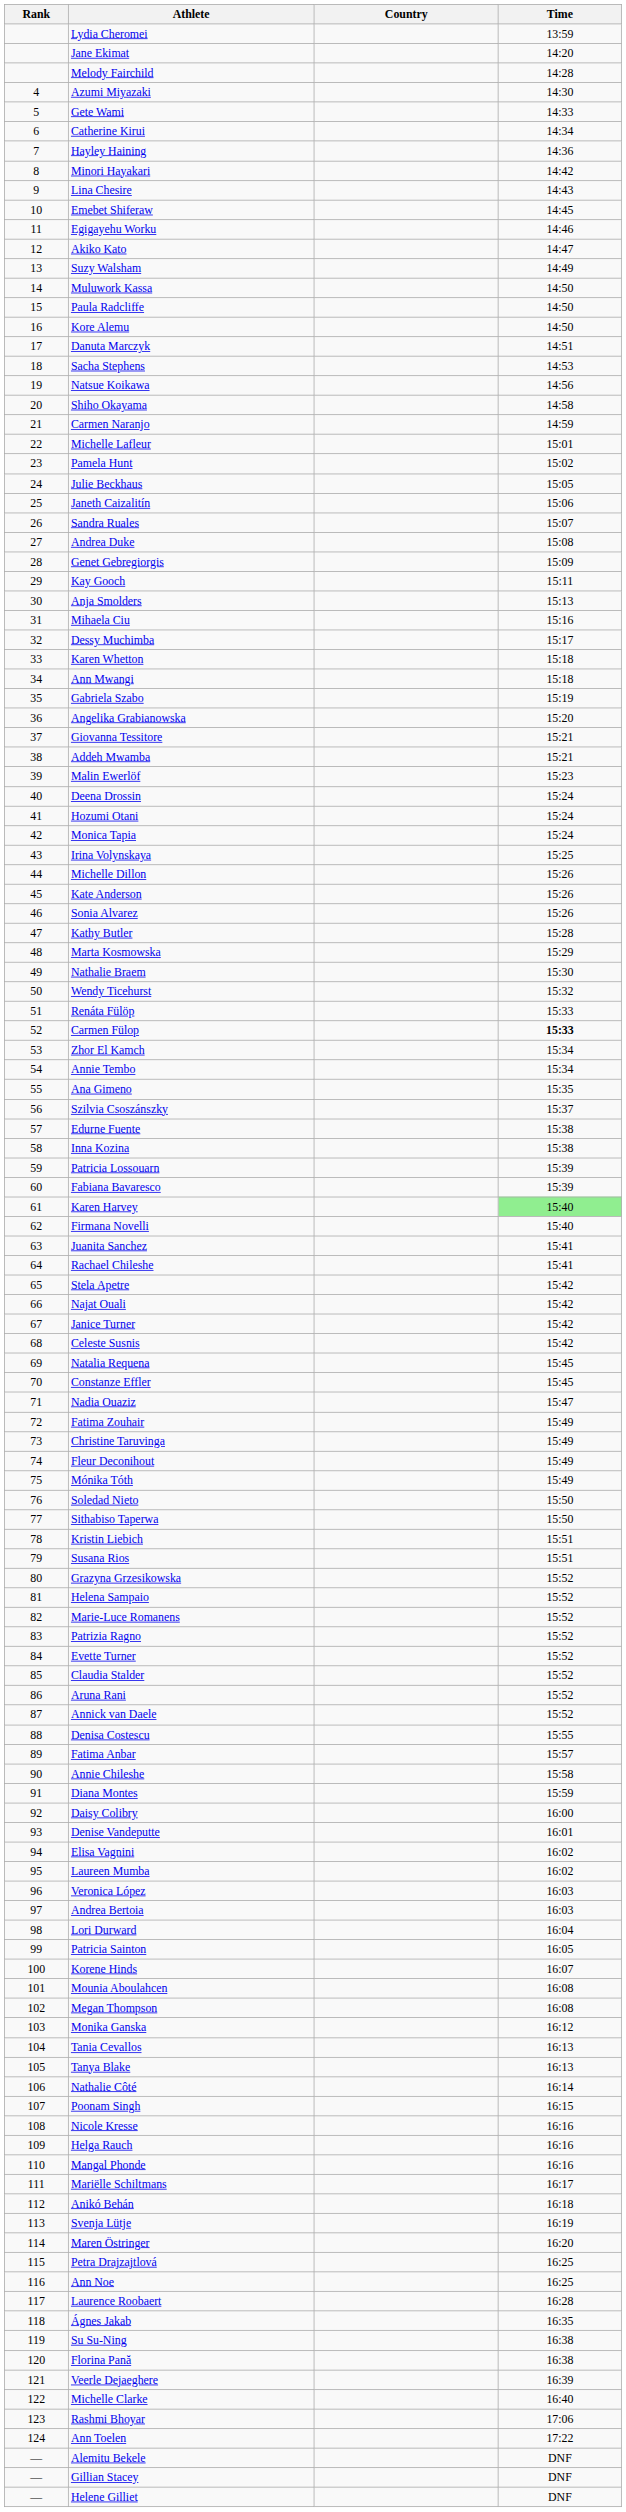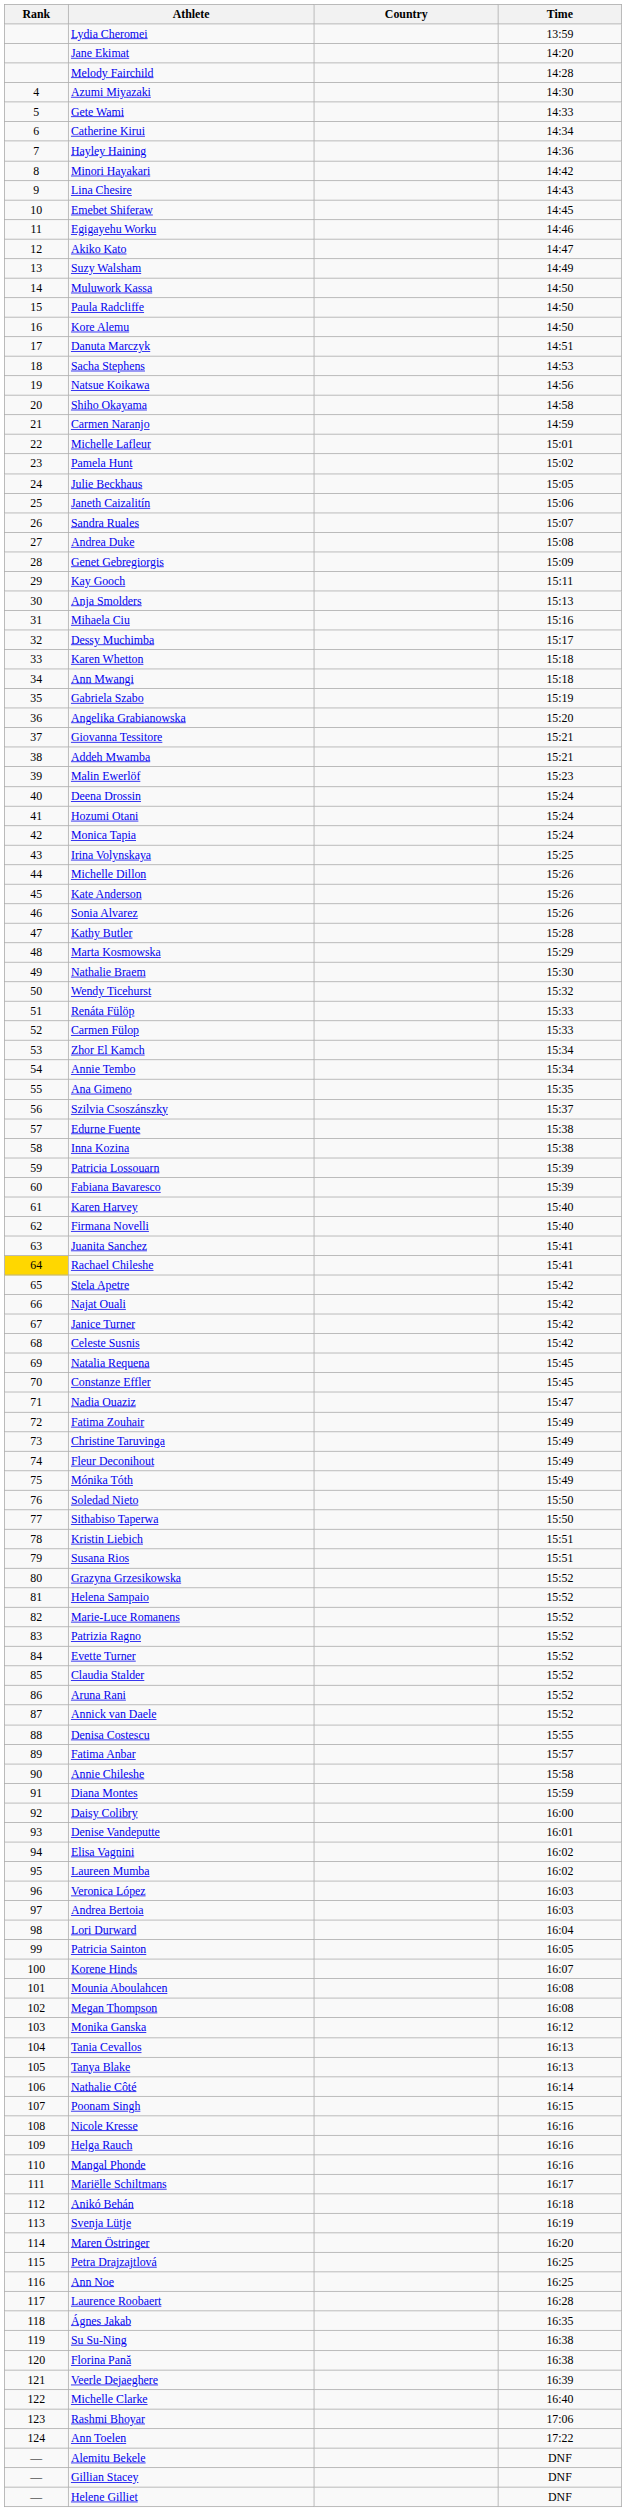(560, 1030) bold -> (560, 1030) normal
(560, 1206) lightgreen background -> (560, 1206) no background
(36, 1265) no background -> (36, 1265) gold background
